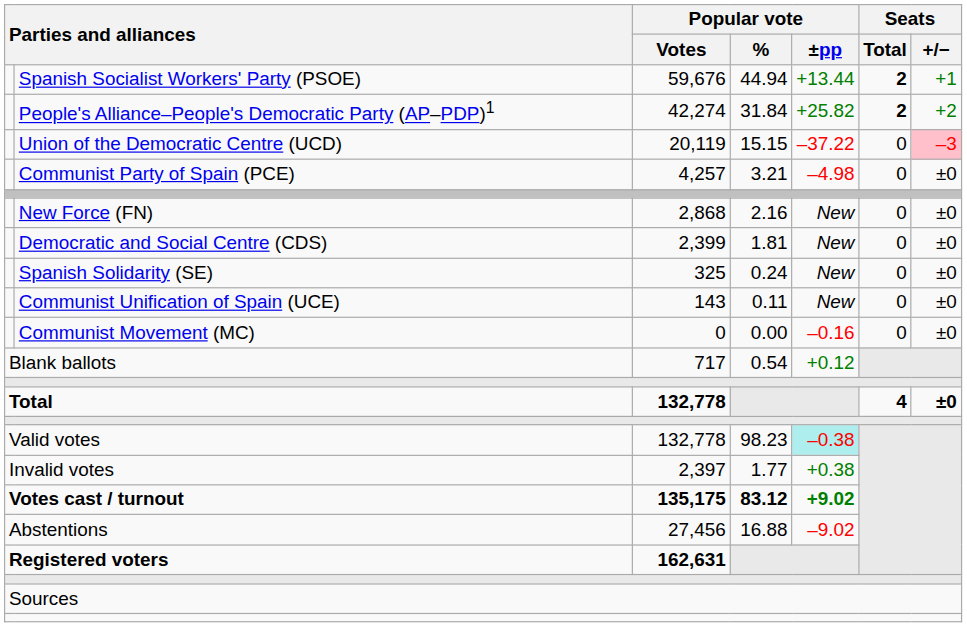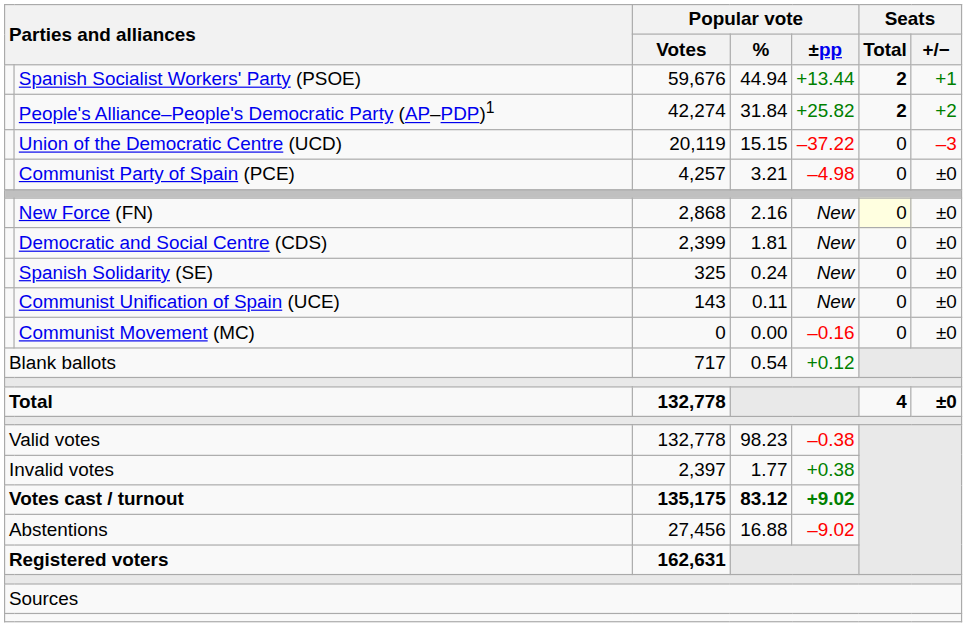(946, 144) pink background -> (946, 144) no background
(902, 212) no background -> (902, 212) lightyellow background
(831, 439) paleturquoise background -> (831, 439) no background
